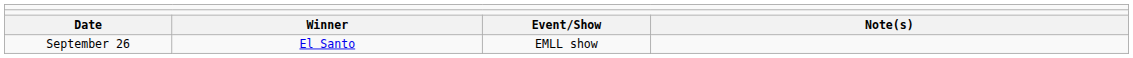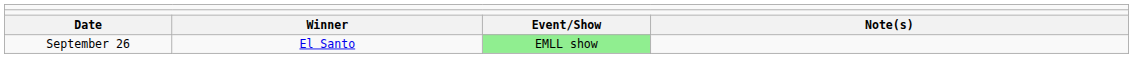(566, 44) no background -> (566, 44) lightgreen background
